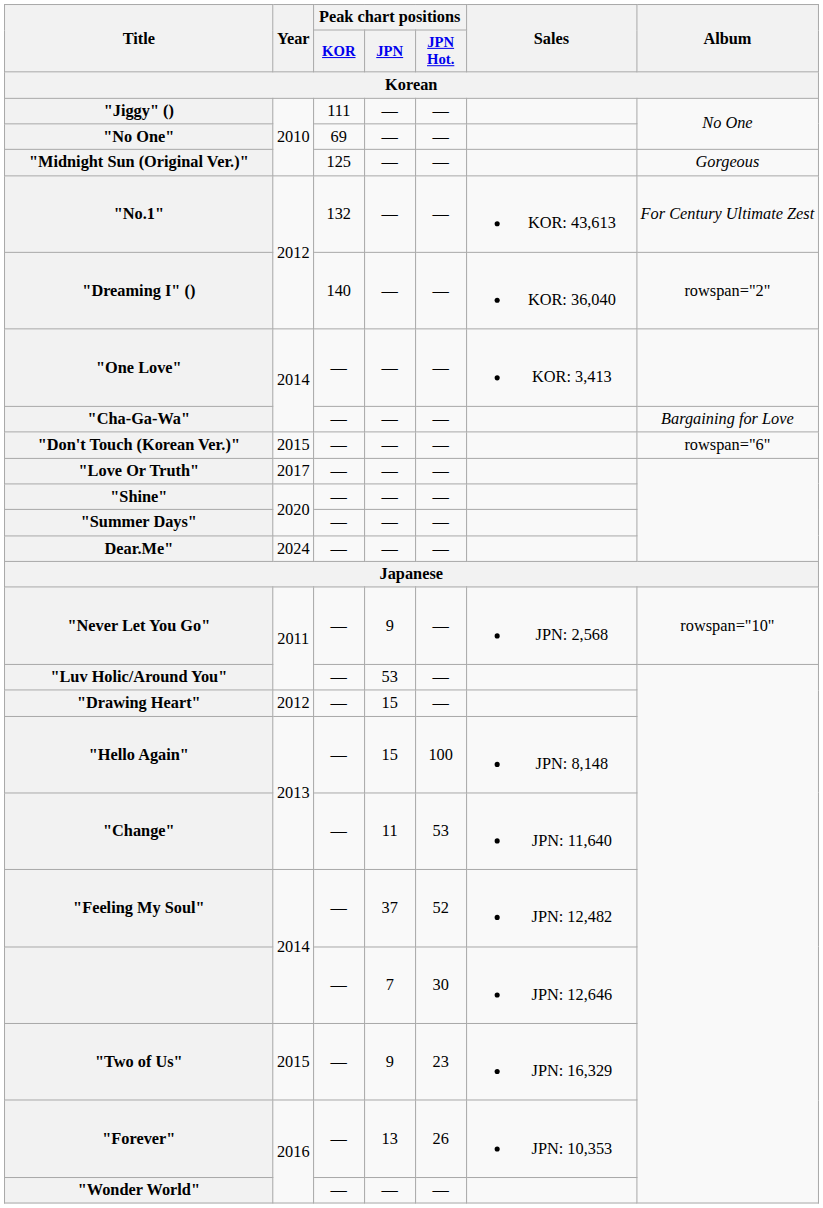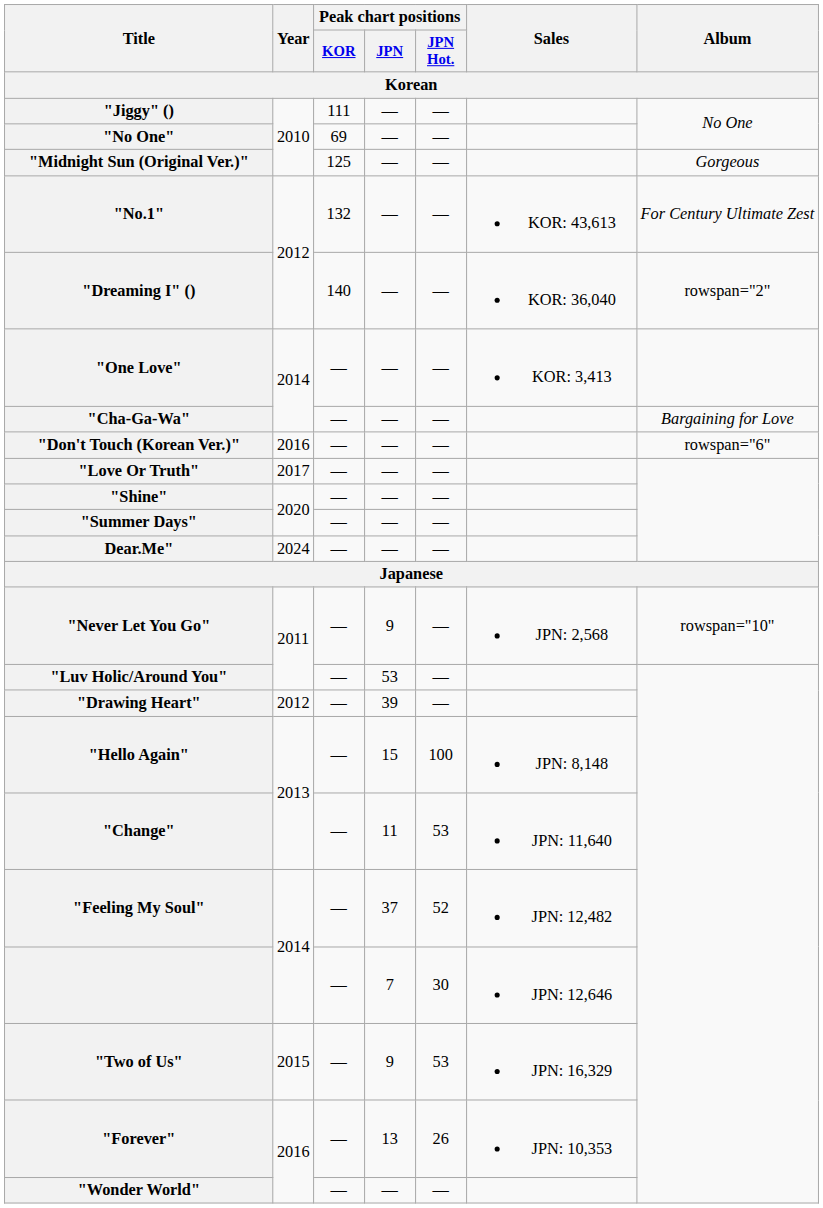(293, 444) 2015 -> (293, 444) 2016
(390, 703) 15 -> (390, 703) 39
(441, 1061) 23 -> (441, 1061) 53
